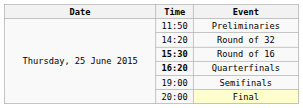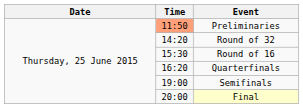(175, 26) no background -> (175, 26) lightsalmon background
(175, 54) bold -> (175, 54) normal
(175, 68) bold -> (175, 68) normal
